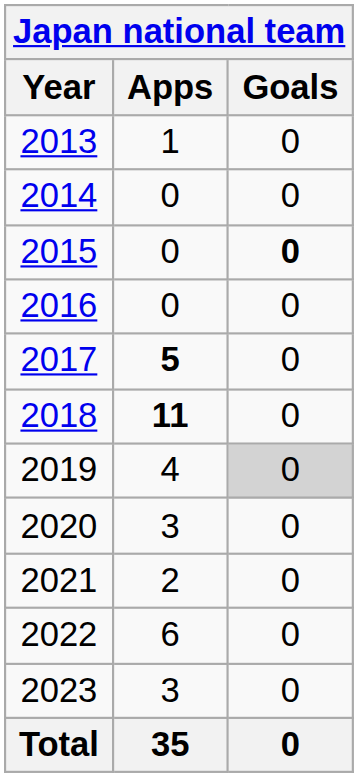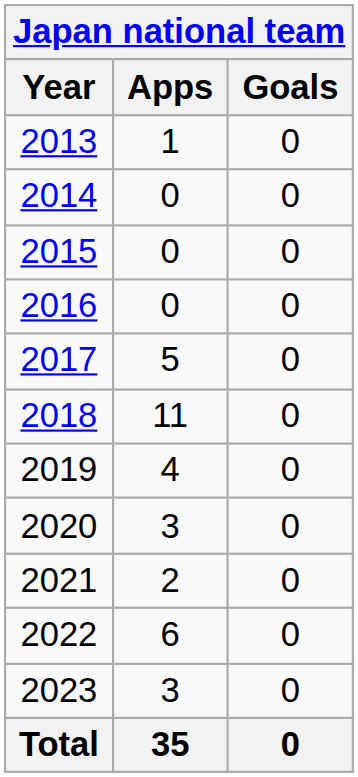(290, 251) bold -> (290, 251) normal
(170, 360) bold -> (170, 360) normal
(170, 415) bold -> (170, 415) normal
(290, 470) lightgrey background -> (290, 470) no background
